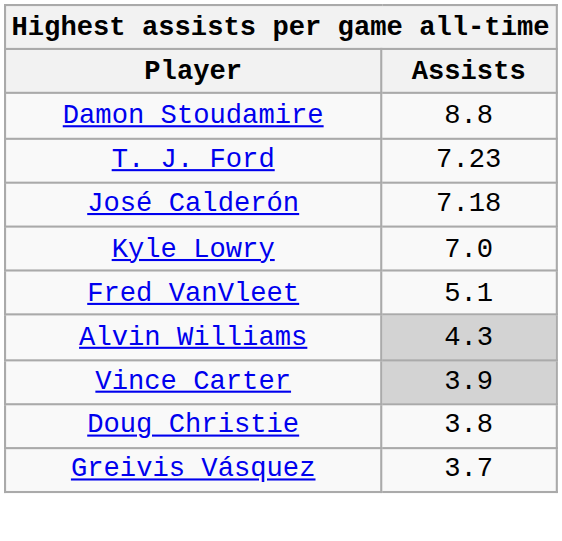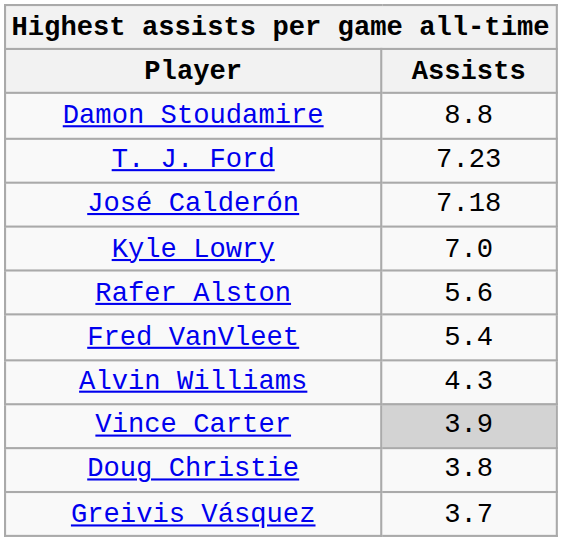+ row: (193, 293)
(469, 293) 5.1 -> (469, 337) 5.4
(469, 337) lightgrey background -> (469, 381) no background
